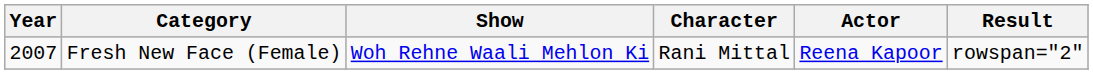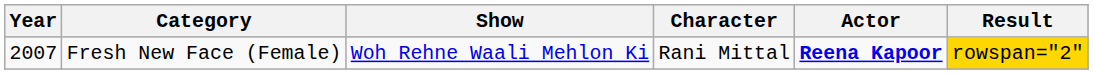(871, 53) normal -> (871, 53) bold
(1018, 53) no background -> (1018, 53) gold background
